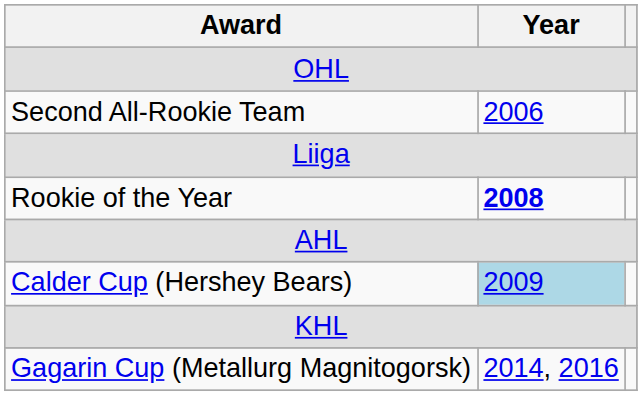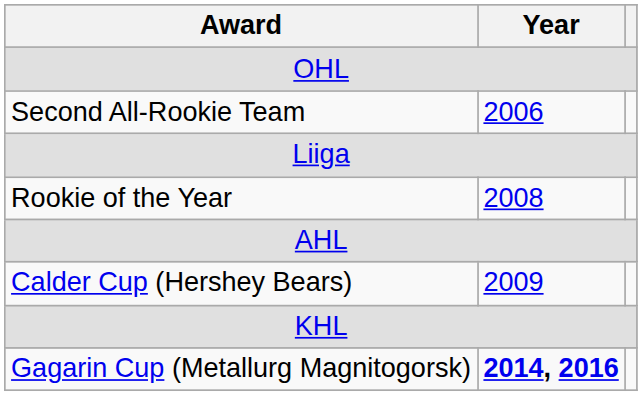(514, 197) bold -> (514, 197) normal
(514, 283) lightblue background -> (514, 283) no background
(551, 369) normal -> (551, 369) bold
